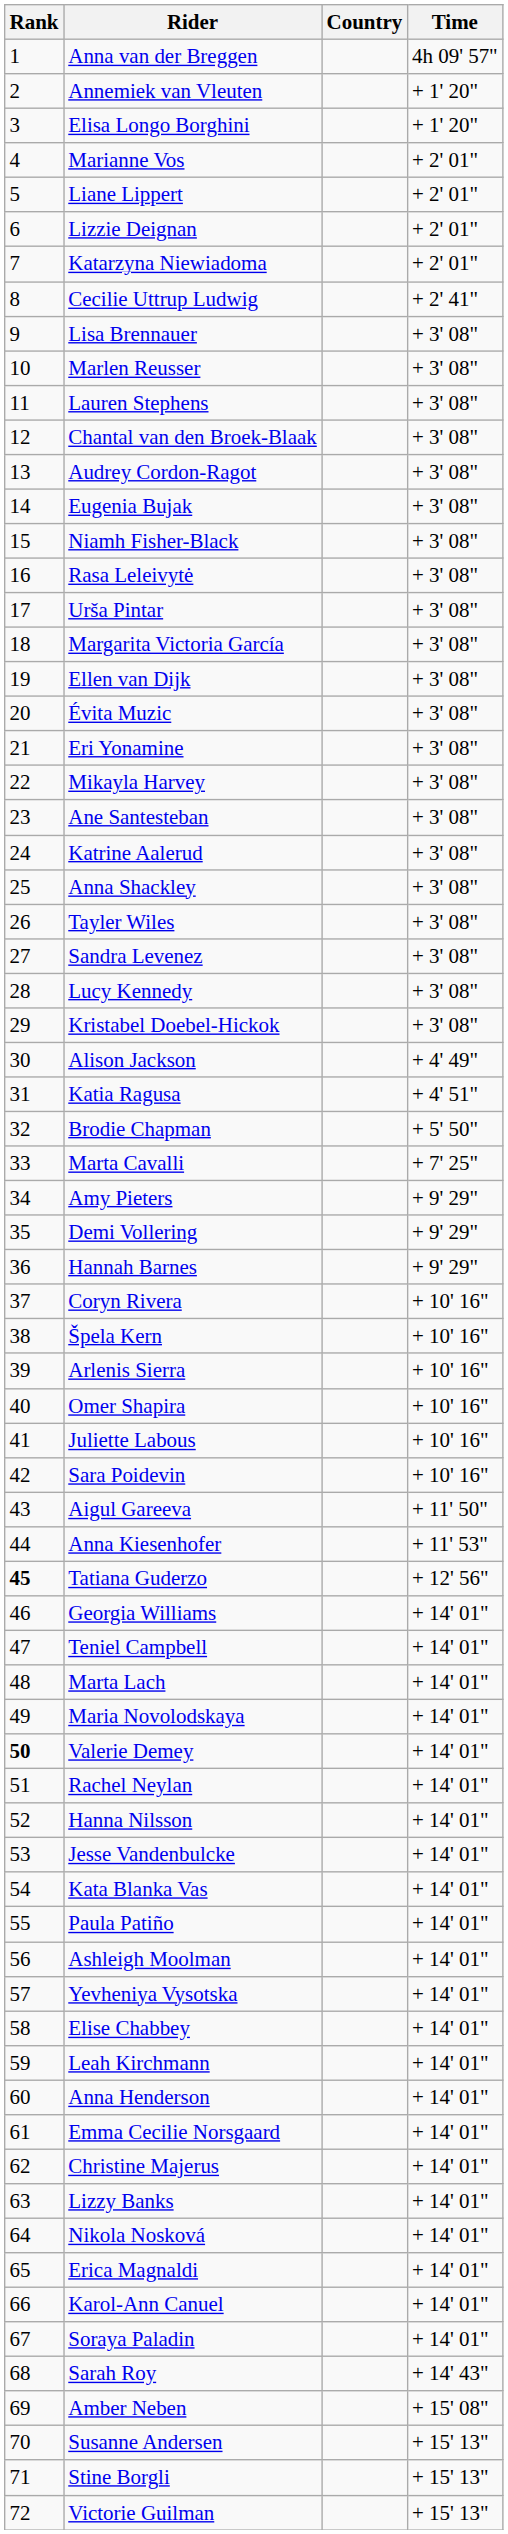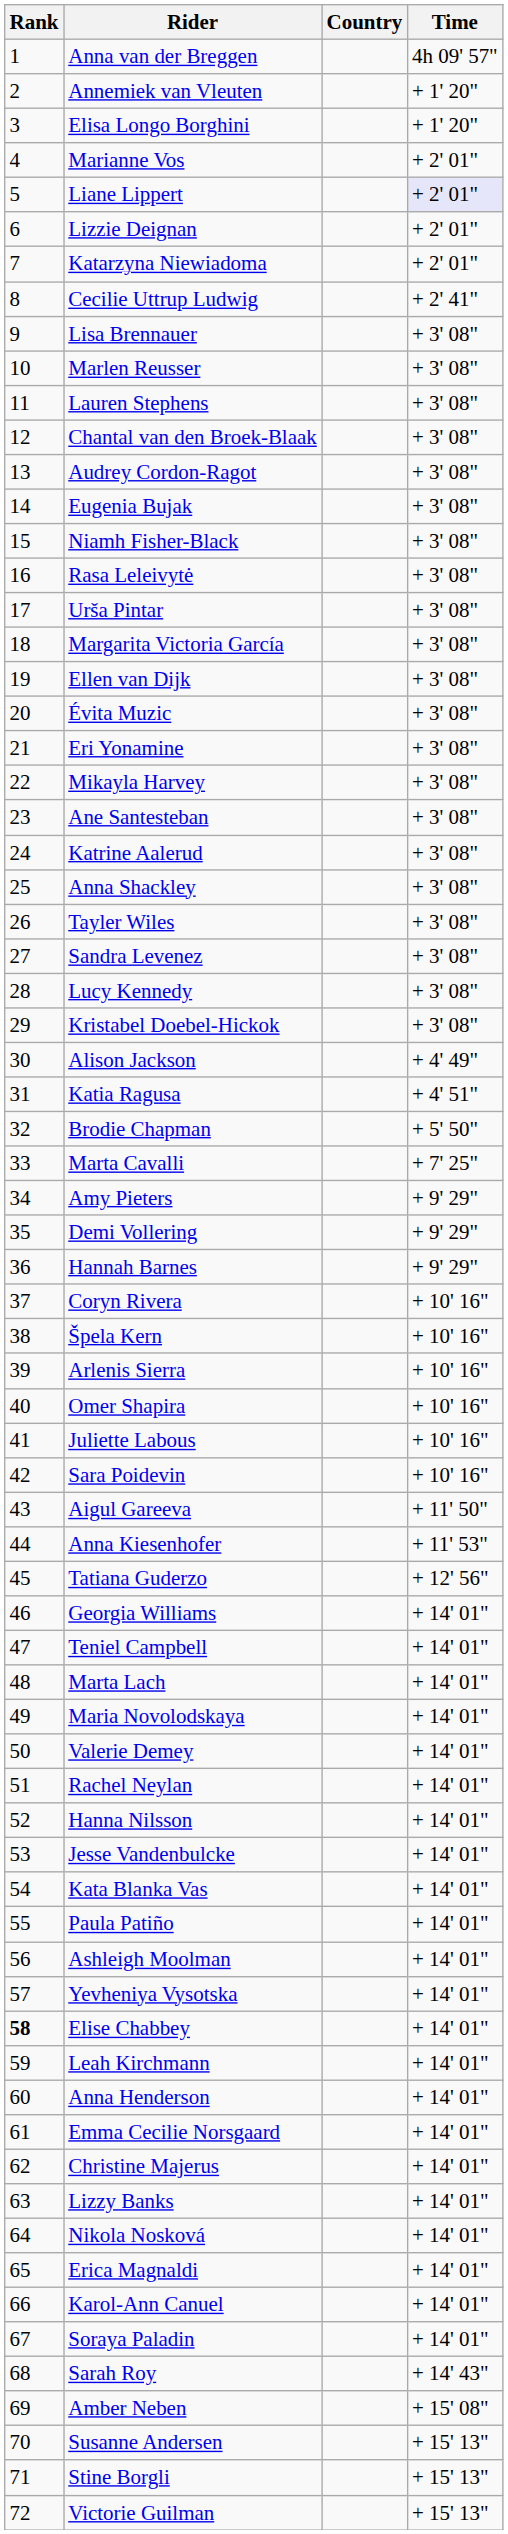(445, 194) no background -> (445, 194) lavender background
(20, 1578) bold -> (20, 1578) normal
(20, 1751) bold -> (20, 1751) normal
(20, 2027) normal -> (20, 2027) bold
